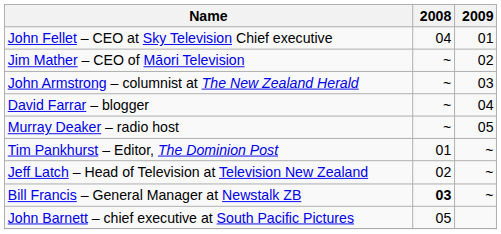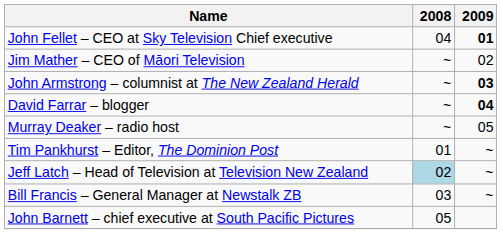(486, 38) normal -> (486, 38) bold
(486, 83) normal -> (486, 83) bold
(486, 105) normal -> (486, 105) bold
(443, 172) no background -> (443, 172) lightblue background
(443, 195) bold -> (443, 195) normal
